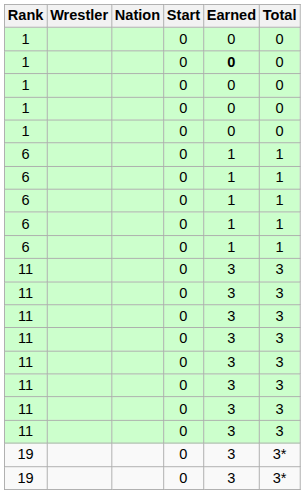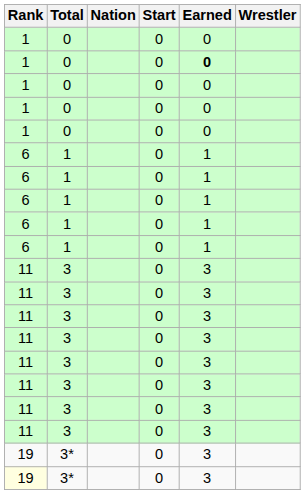columns swapped: (79, 16) <-> (280, 16)
(26, 477) no background -> (26, 477) lightyellow background
